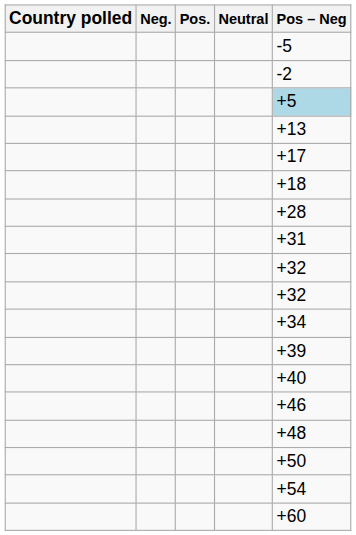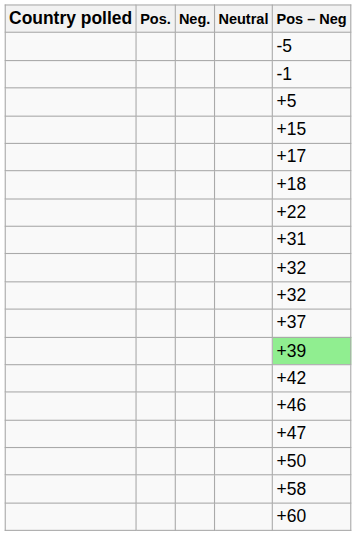columns swapped: (195, 19) <-> (156, 19)
(284, 74) -2 -> (284, 74) -1
(286, 101) lightblue background -> (286, 101) no background
(291, 129) +13 -> (291, 129) +15
(291, 212) +28 -> (291, 212) +22
(291, 323) +34 -> (291, 323) +37
(291, 350) no background -> (291, 350) lightgreen background
(291, 378) +40 -> (291, 378) +42
(291, 433) +48 -> (291, 433) +47
(291, 488) +54 -> (291, 488) +58
